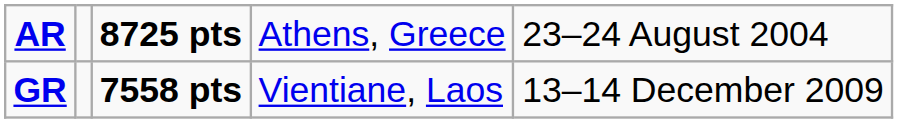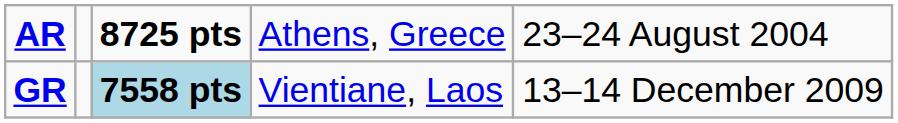(171, 90) no background -> (171, 90) lightblue background
